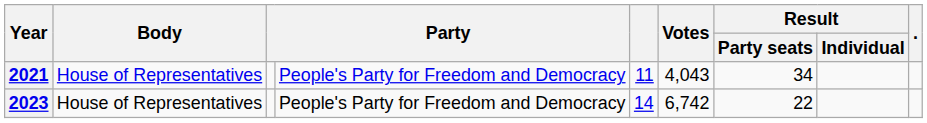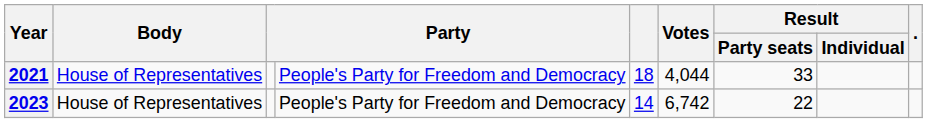(644, 76) 11 -> (644, 76) 18
(687, 76) 4,043 -> (687, 76) 4,044
(803, 76) 34 -> (803, 76) 33
